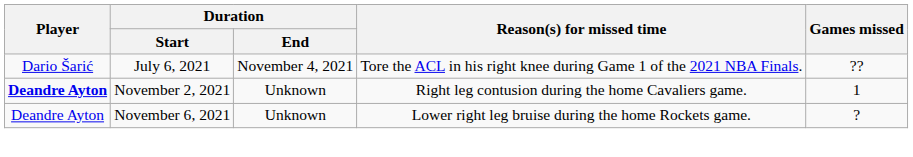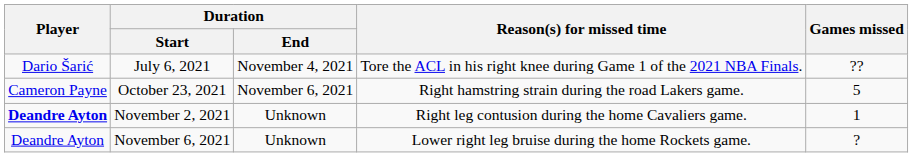+ row: (172, 90)
